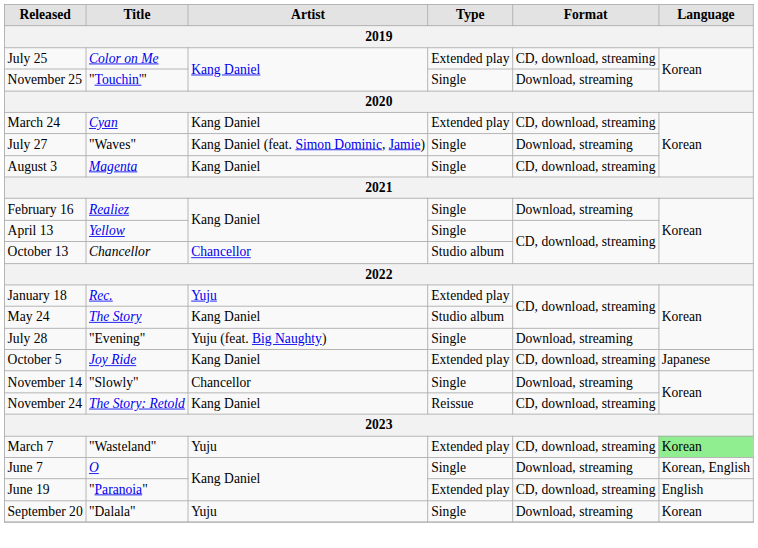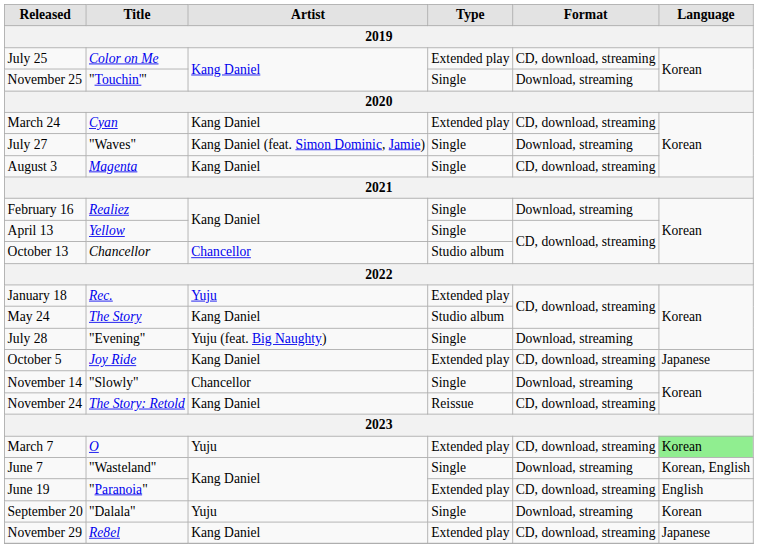(123, 446) "Wasteland" -> (94, 446) O
(94, 468) O -> (123, 468) "Wasteland"
+ row: (45, 532)
